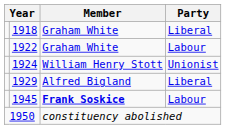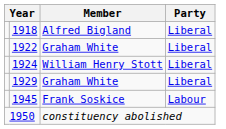(80, 30) Graham White -> (87, 30) Alfred Bigland
(187, 47) Labour -> (190, 47) Liberal
(193, 64) Unionist -> (190, 64) Liberal
(87, 82) Alfred Bigland -> (80, 82) Graham White
(84, 99) bold -> (84, 99) normal
